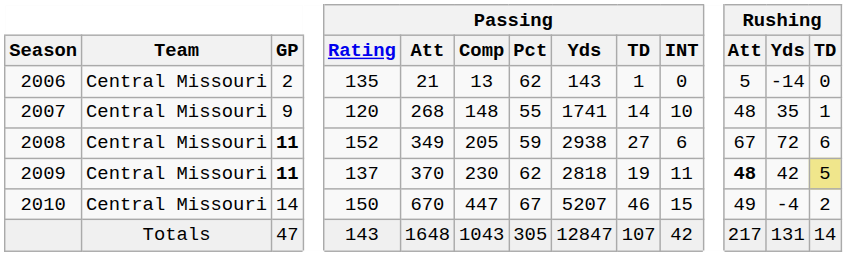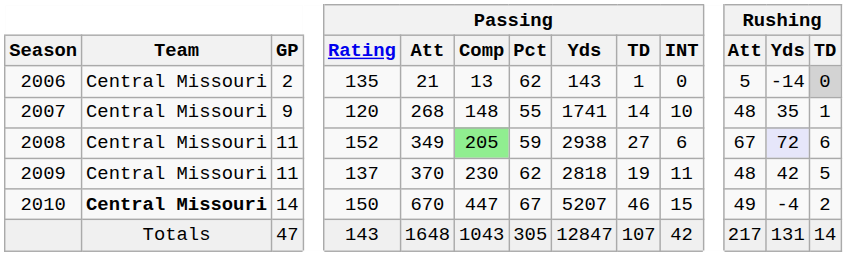(825, 82) no background -> (825, 82) lightgrey background
(287, 143) bold -> (287, 143) normal
(482, 143) no background -> (482, 143) lightgreen background
(788, 143) no background -> (788, 143) lavender background
(287, 174) bold -> (287, 174) normal
(745, 174) bold -> (745, 174) normal
(825, 174) khaki background -> (825, 174) no background
(177, 204) normal -> (177, 204) bold
